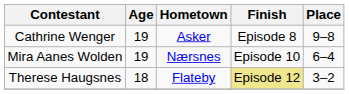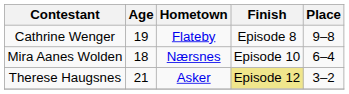(194, 36) Asker -> (194, 36) Flateby
(141, 57) 19 -> (141, 57) 18
(141, 78) 18 -> (141, 78) 21
(194, 78) Flateby -> (194, 78) Asker
